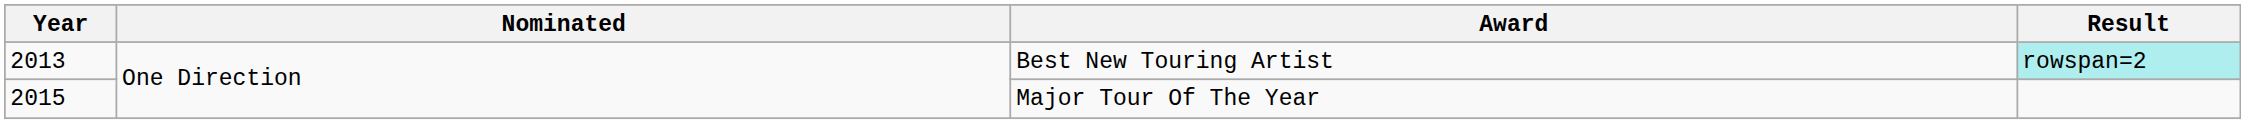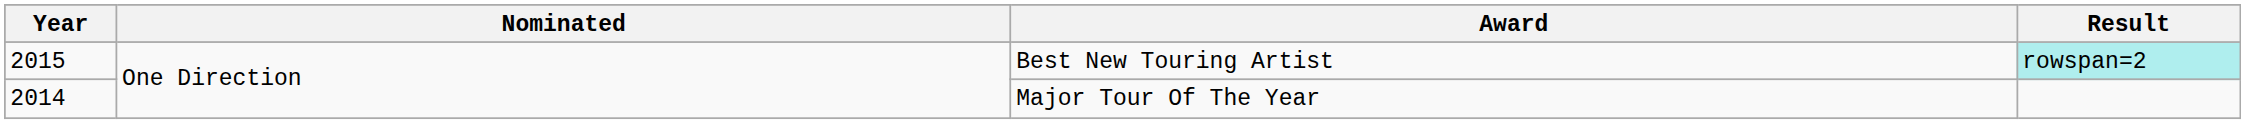(38, 61) 2013 -> (38, 61) 2015
(38, 99) 2015 -> (38, 99) 2014
